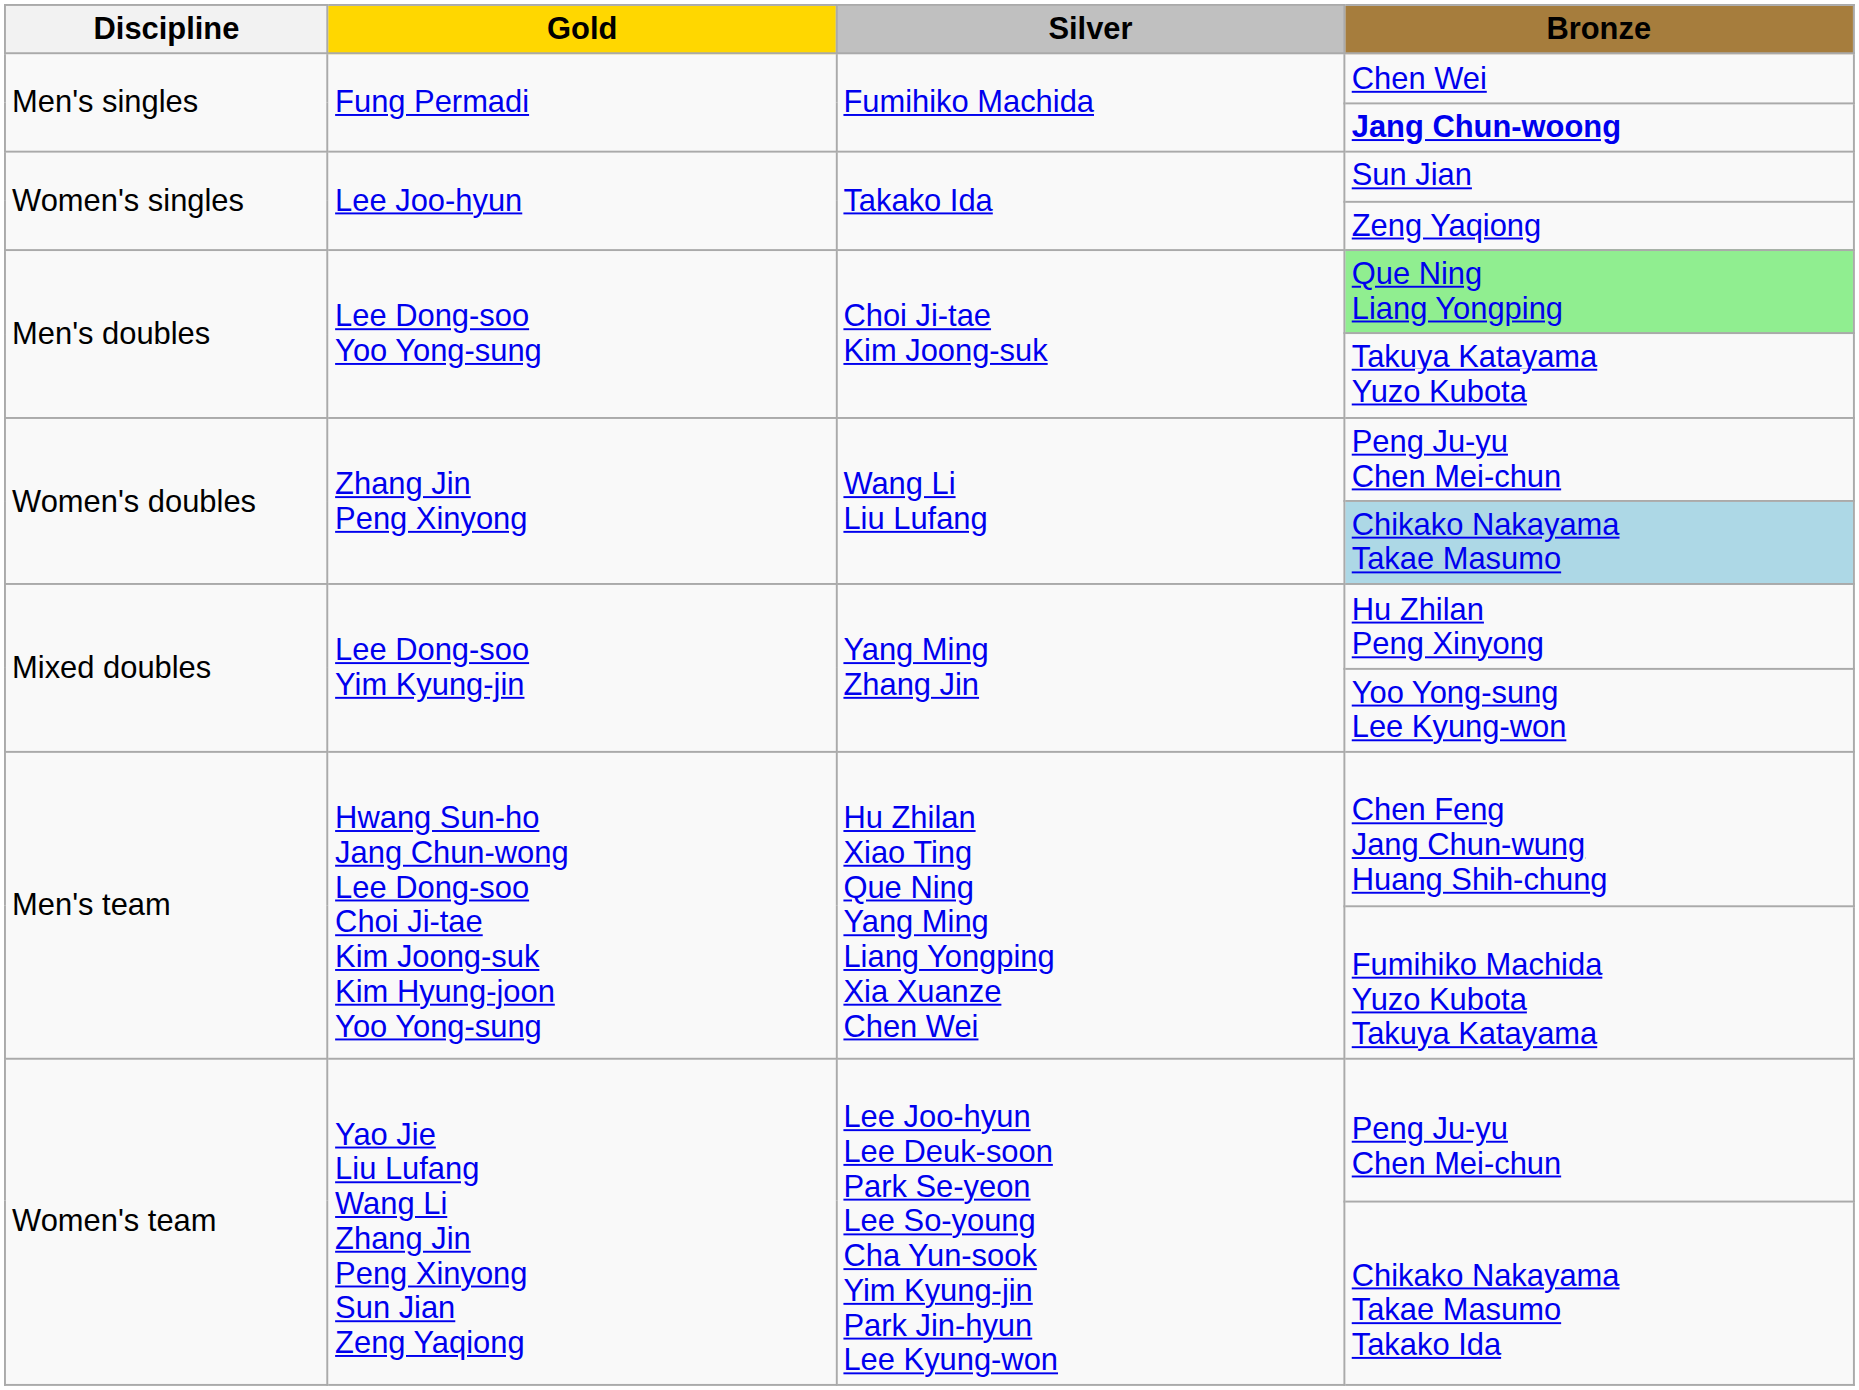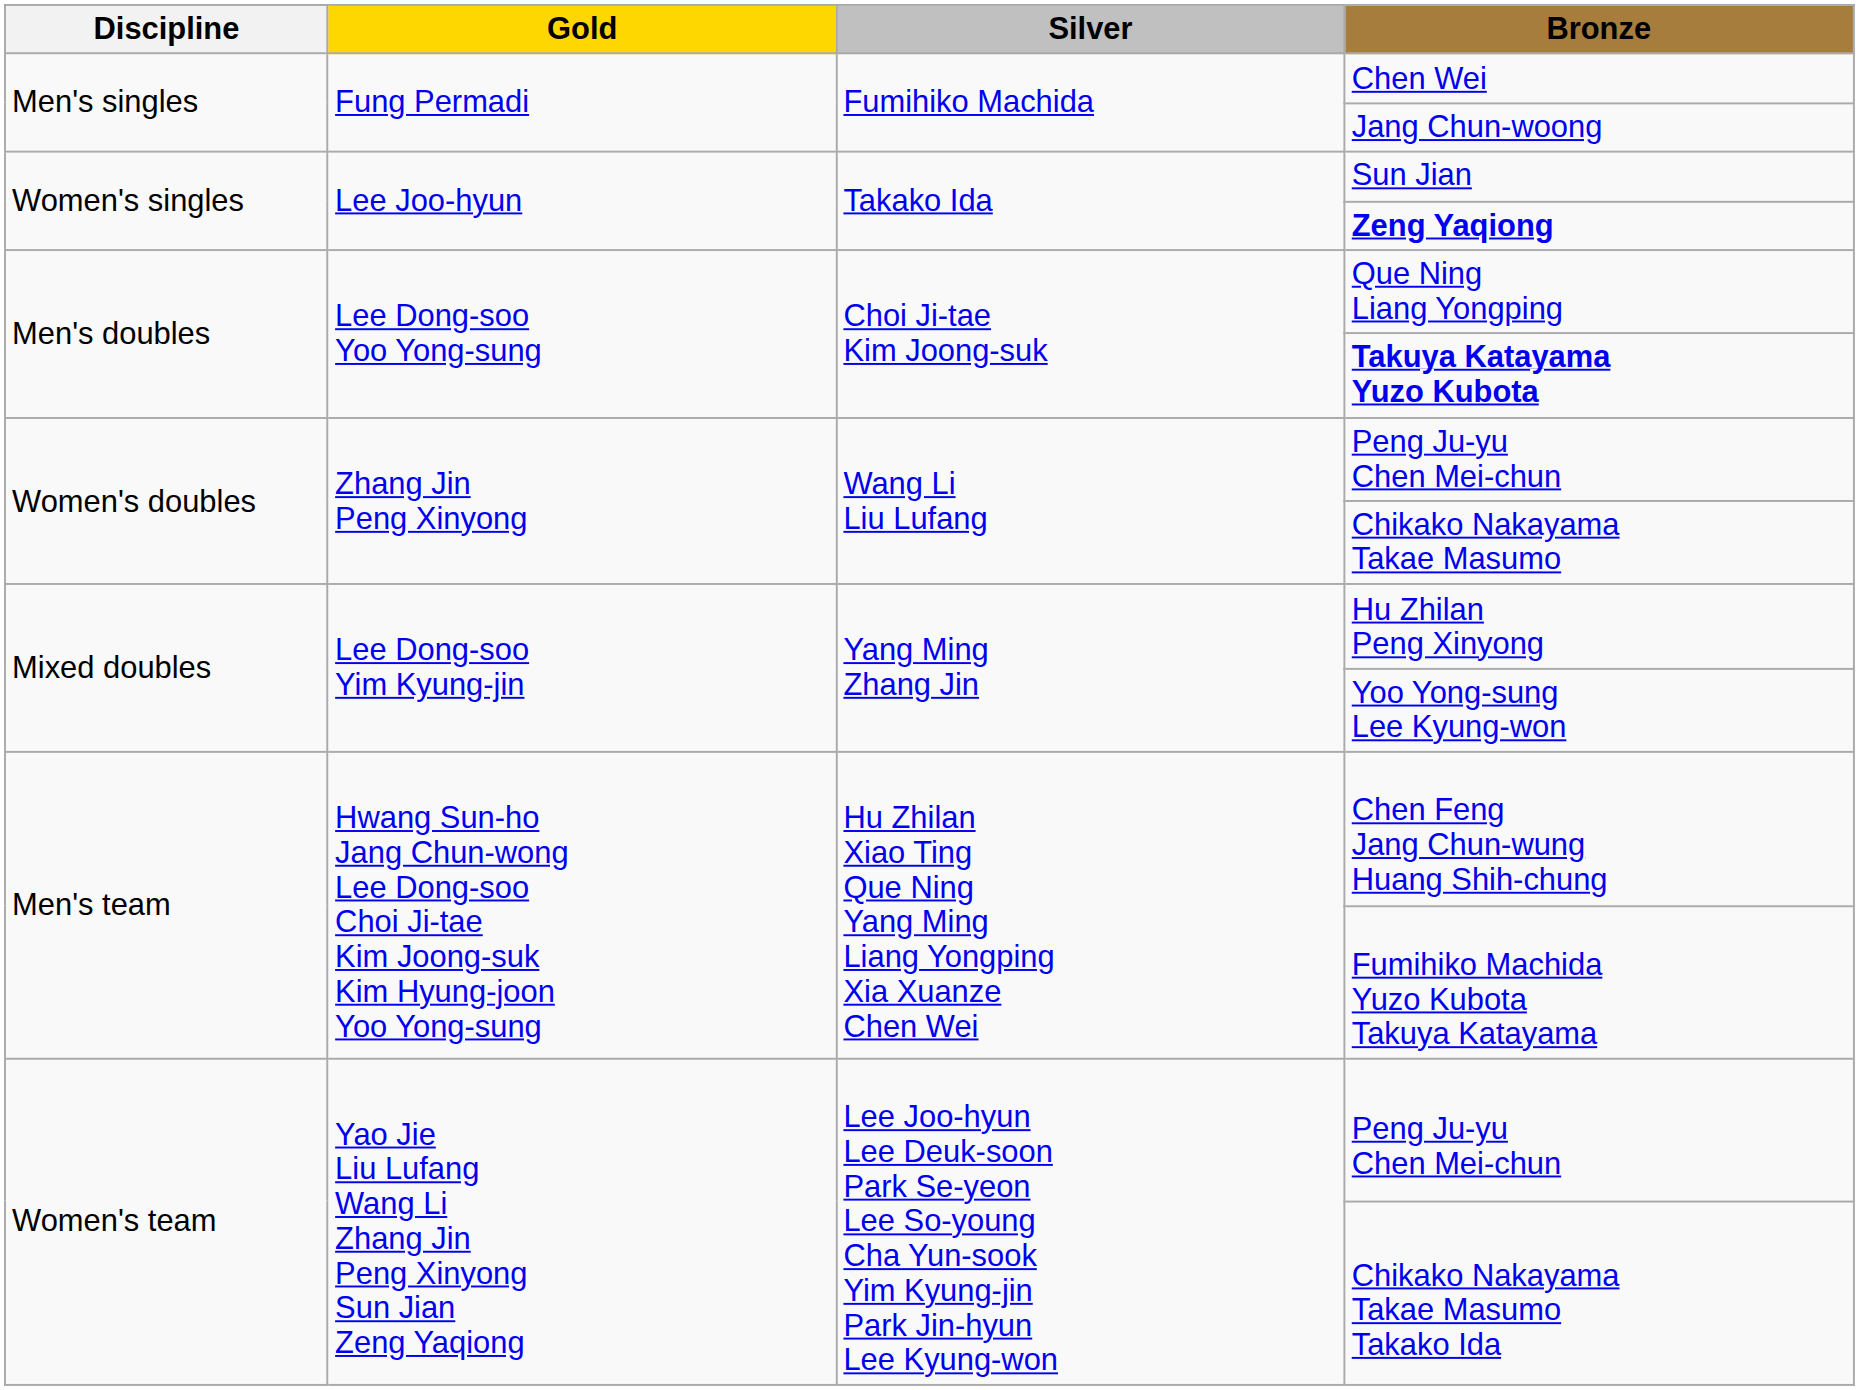(1486, 126) bold -> (1477, 126) normal
(1446, 224) normal -> (1453, 224) bold
(1457, 291) lightgreen background -> (1457, 291) no background
(1474, 374) normal -> (1481, 374) bold
(1486, 542) lightblue background -> (1486, 542) no background
